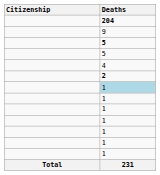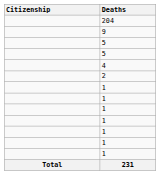(108, 21) bold -> (108, 21) normal
(104, 43) bold -> (104, 43) normal
(104, 76) bold -> (104, 76) normal
(104, 87) lightblue background -> (104, 87) no background
